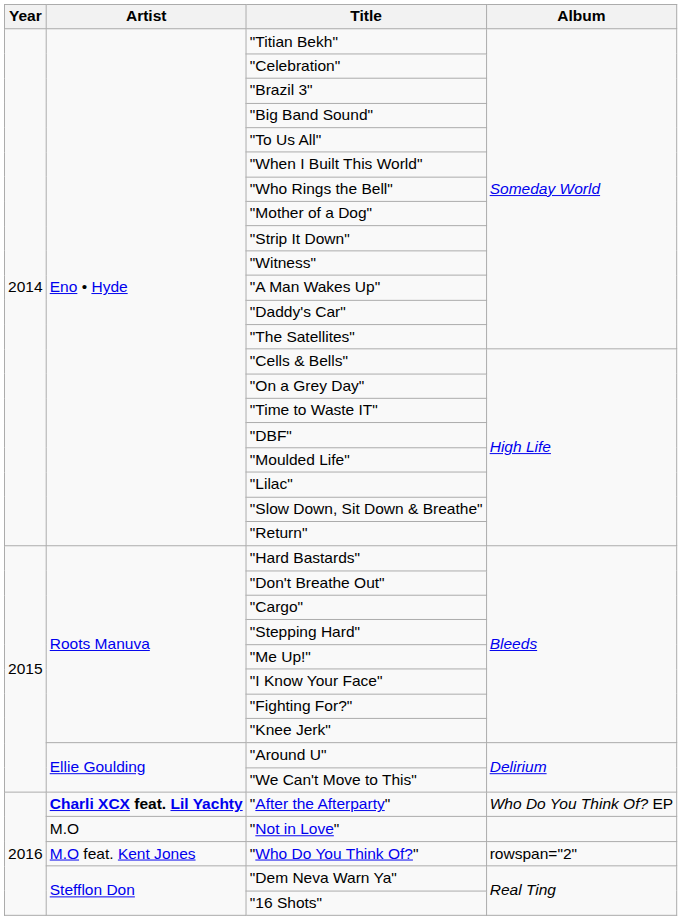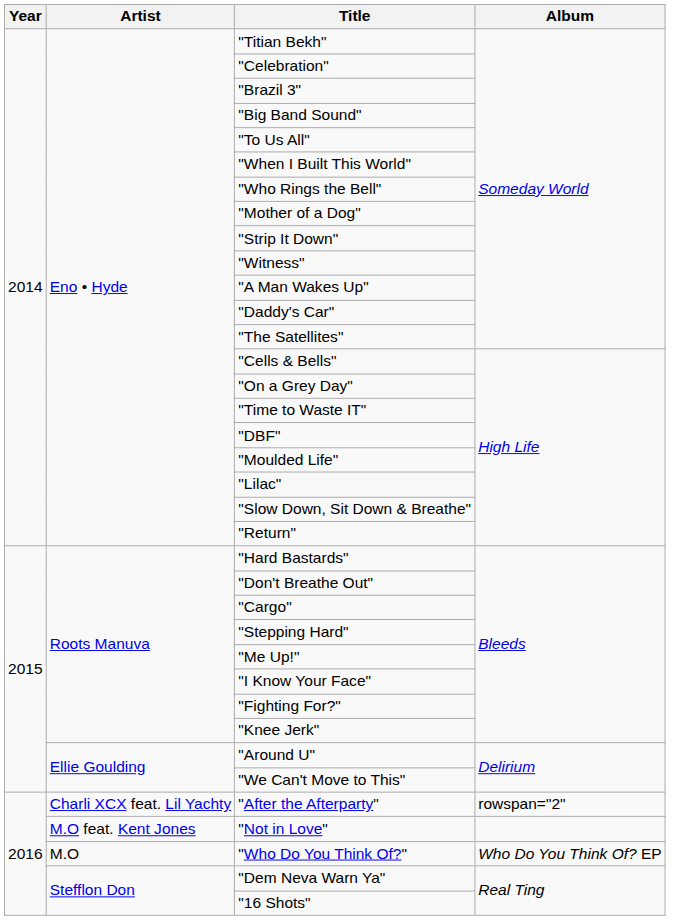(146, 804) bold -> (140, 804) normal
(581, 804) Who Do You Think Of? EP -> (522, 804) rowspan="2"
(64, 829) M.O -> (123, 829) M.O feat. Kent Jones
(123, 853) M.O feat. Kent Jones -> (64, 853) M.O
(533, 853) rowspan="2" -> (570, 853) Who Do You Think Of? EP
